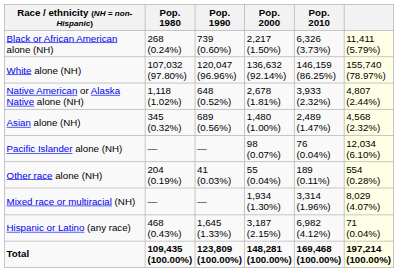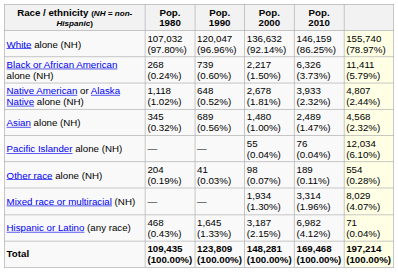rows swapped: (44, 70) <-> (62, 44)
(264, 149) 98 (0.07%) -> (264, 149) 55 (0.04%)
(264, 175) 55 (0.04%) -> (264, 175) 98 (0.07%)
